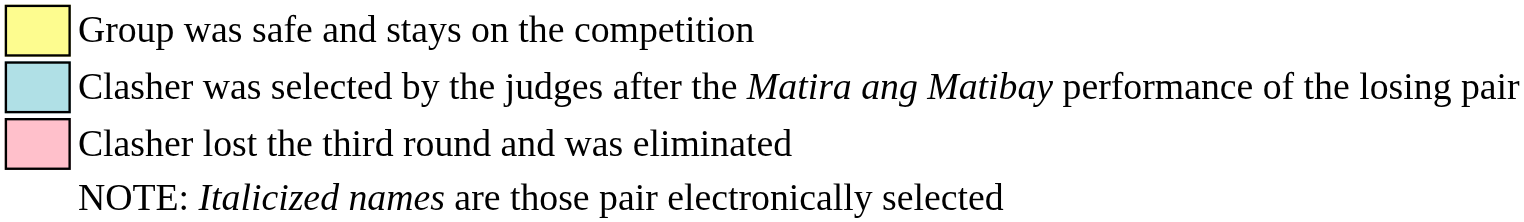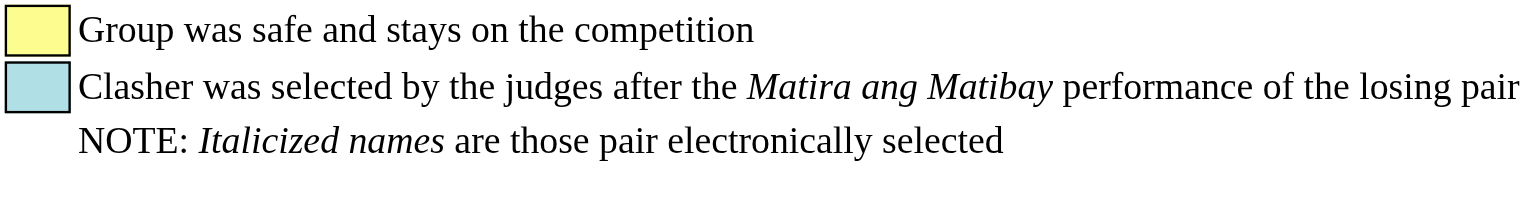- row: (435, 143)
